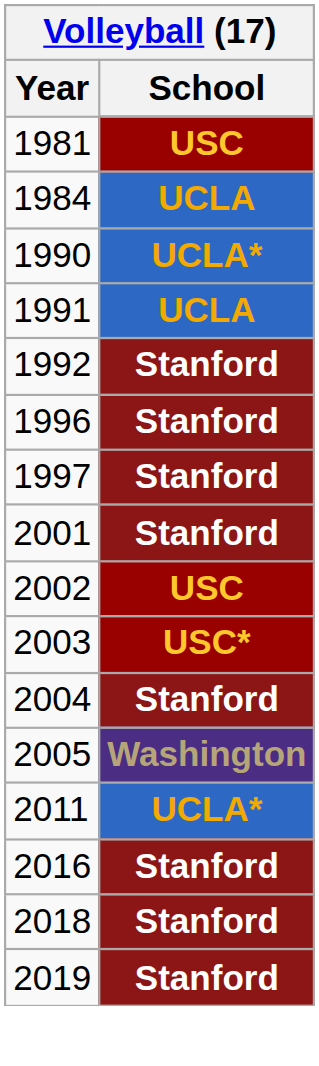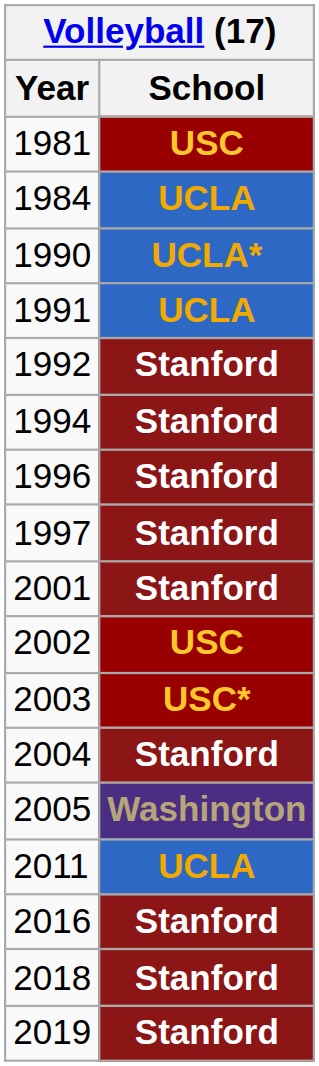+ row: (52, 421)
(207, 810) UCLA* -> (207, 865) UCLA
